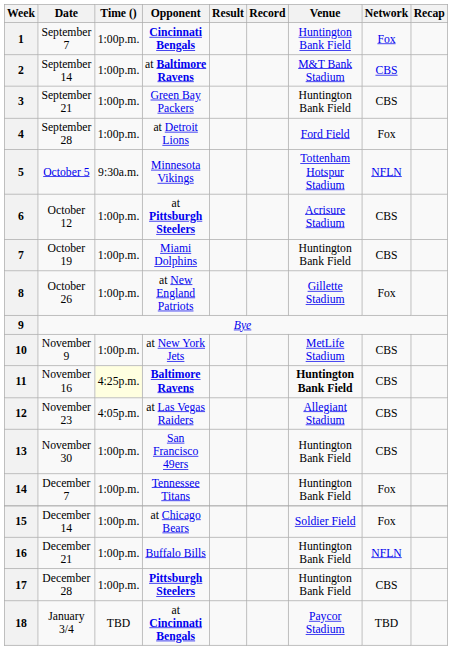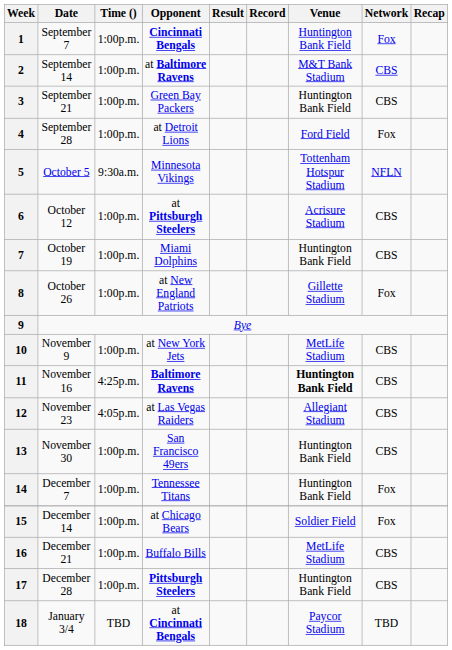(119, 381) lightyellow background -> (119, 381) no background
(325, 553) Huntington Bank Field -> (325, 553) MetLife Stadium
(387, 553) NFLN -> (387, 553) CBS
